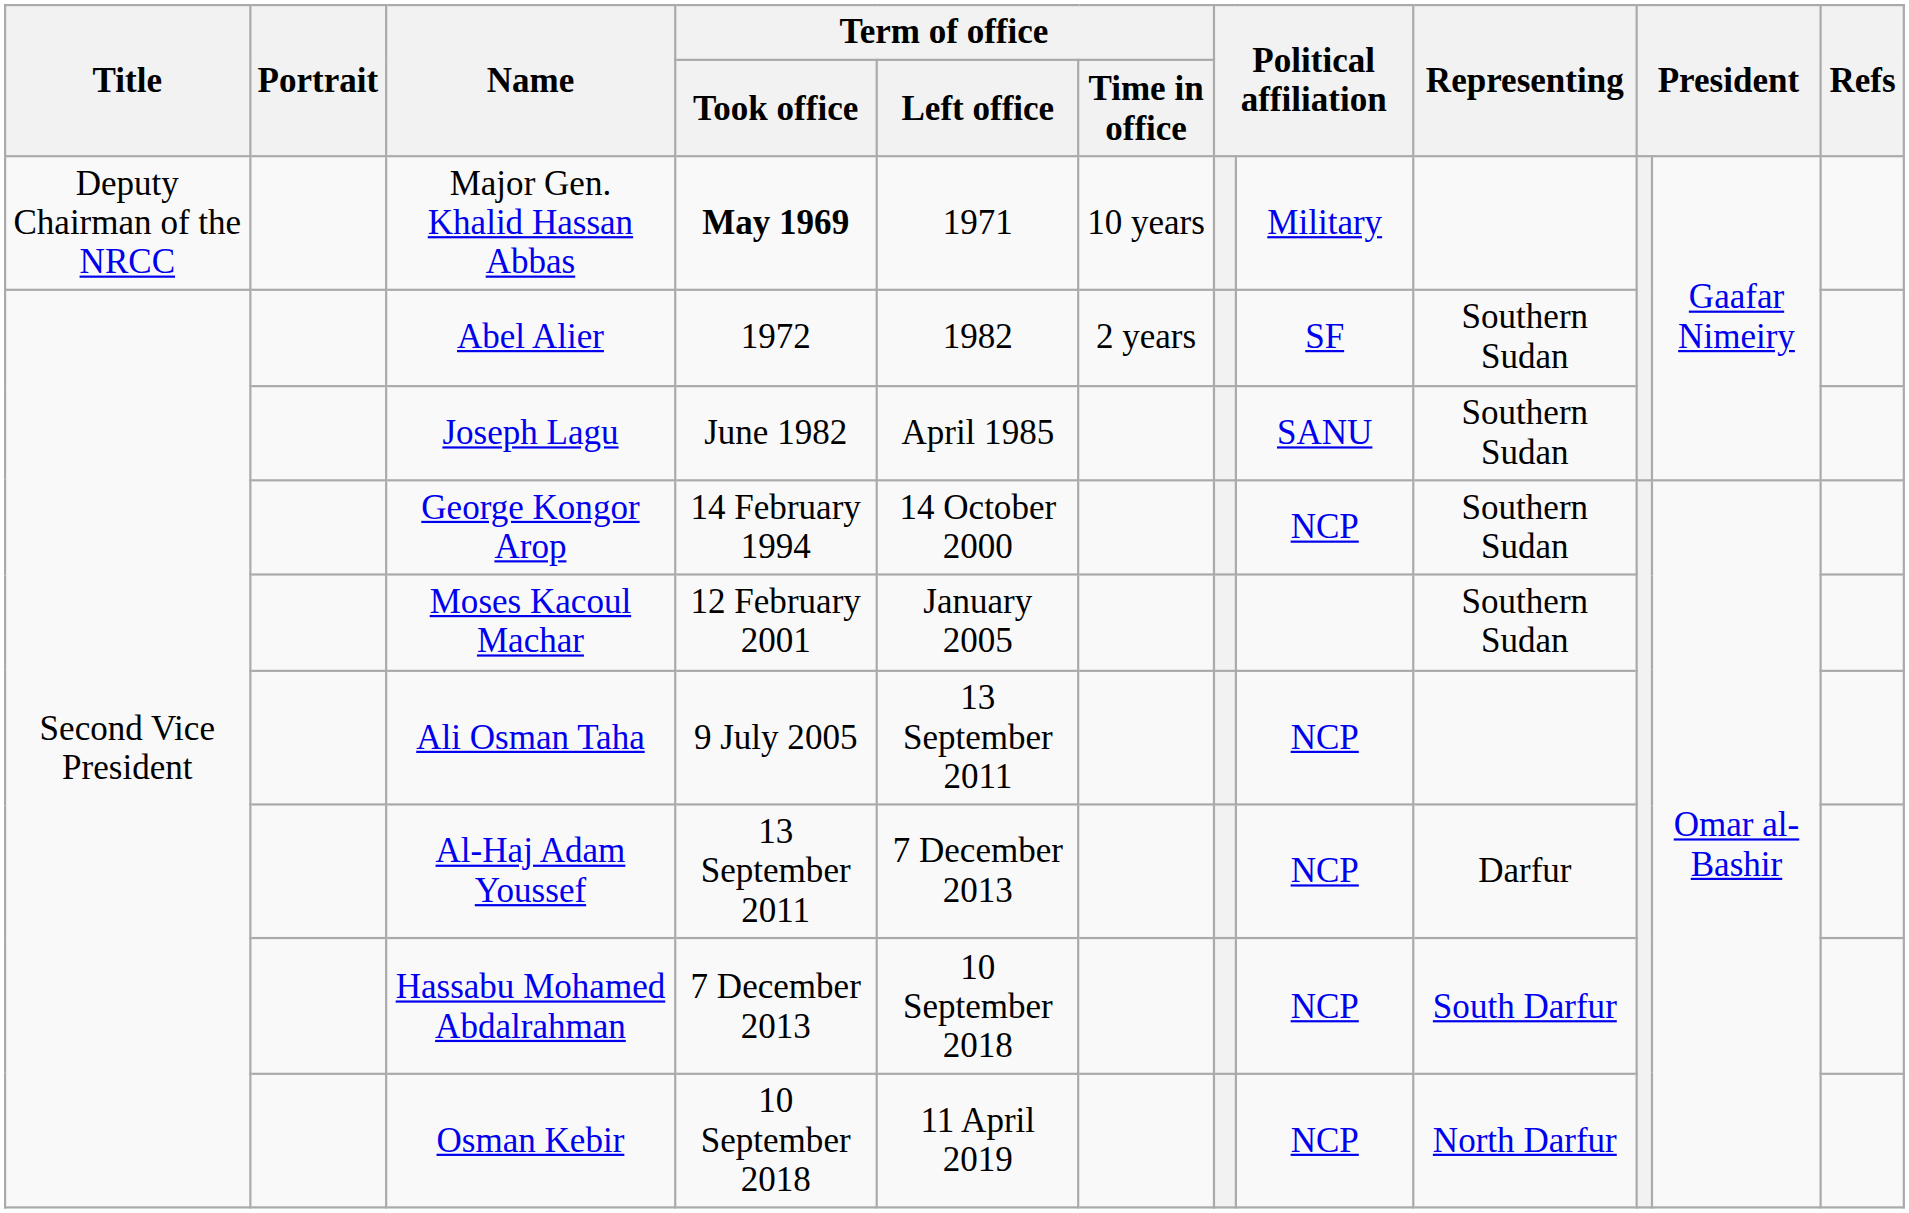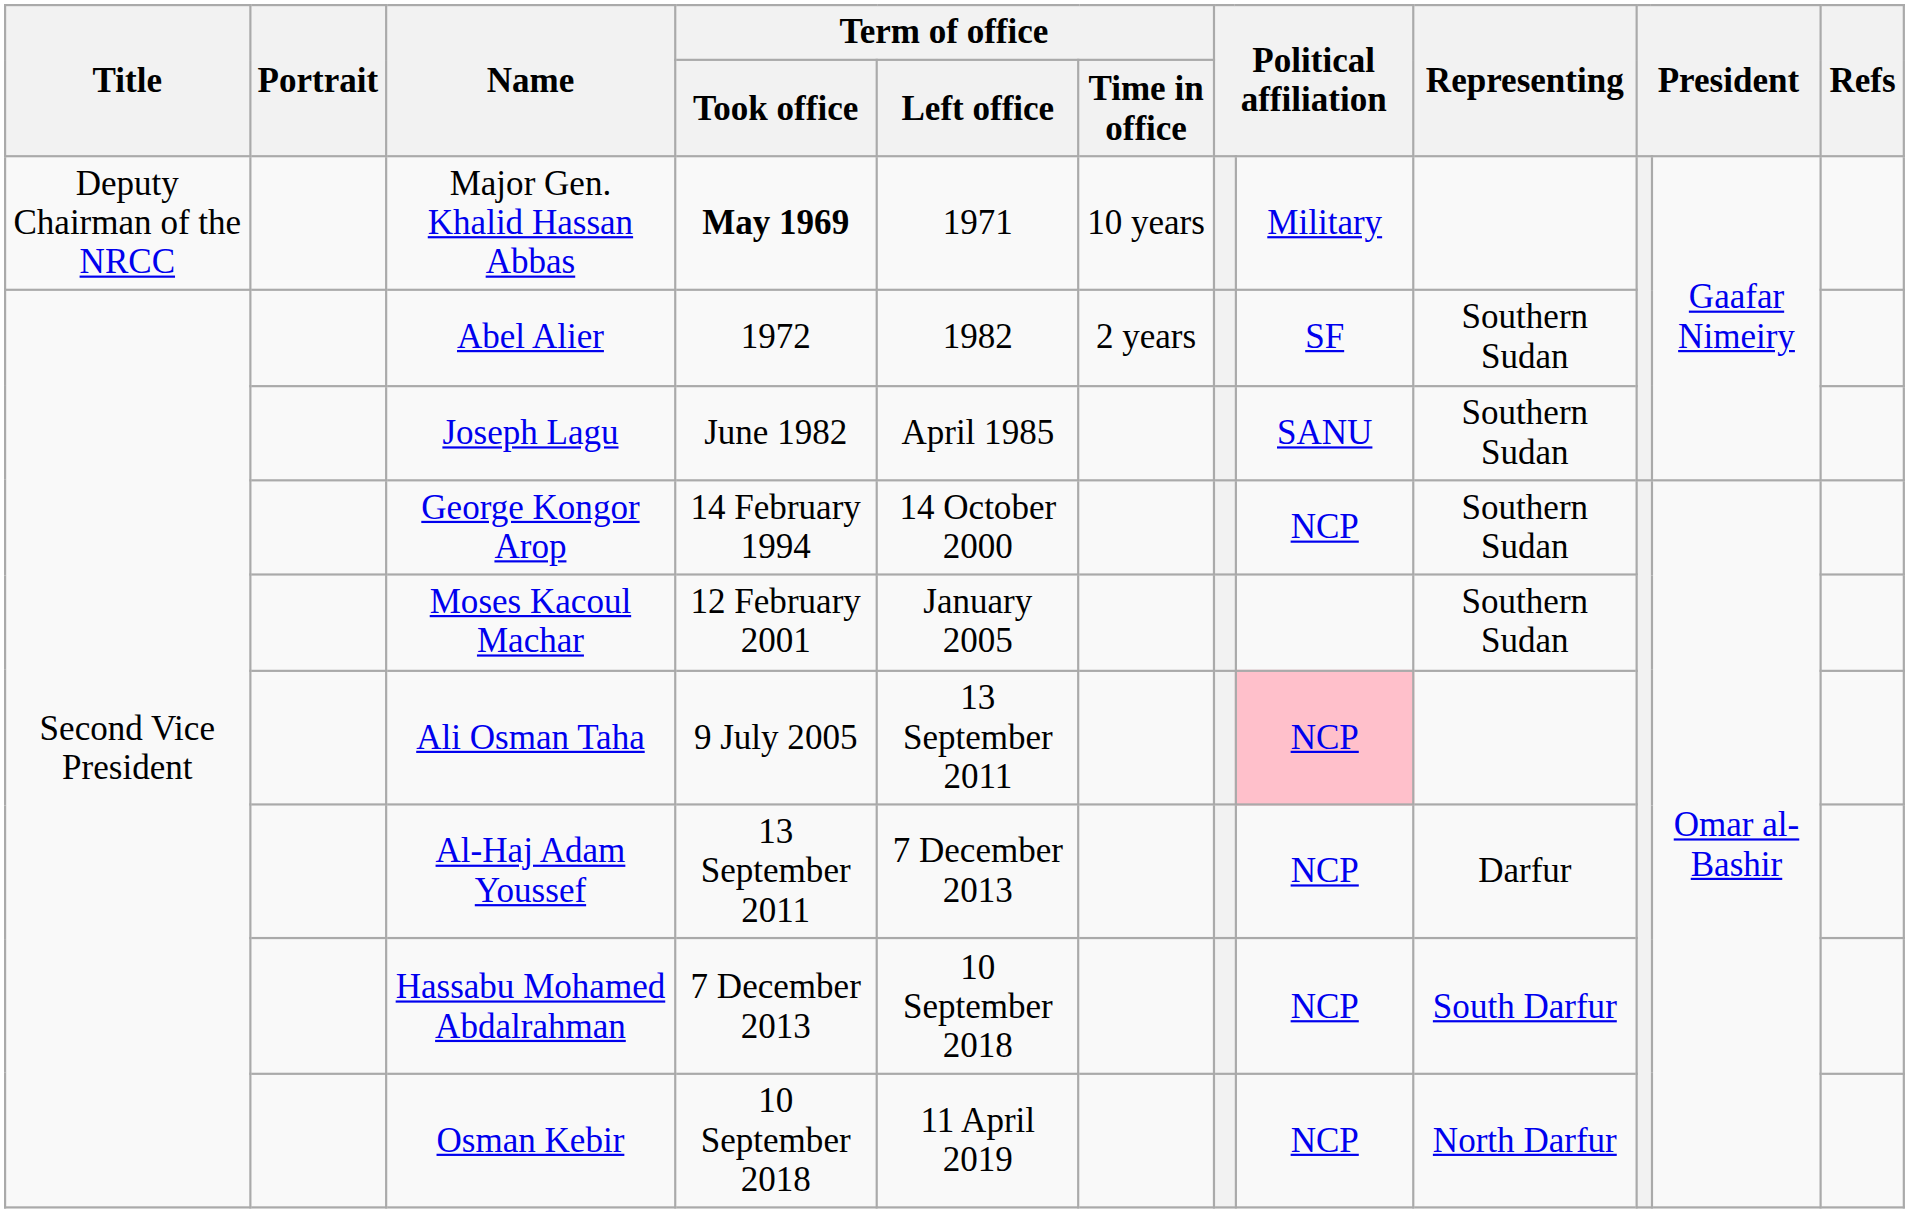(1325, 736) no background -> (1325, 736) pink background
